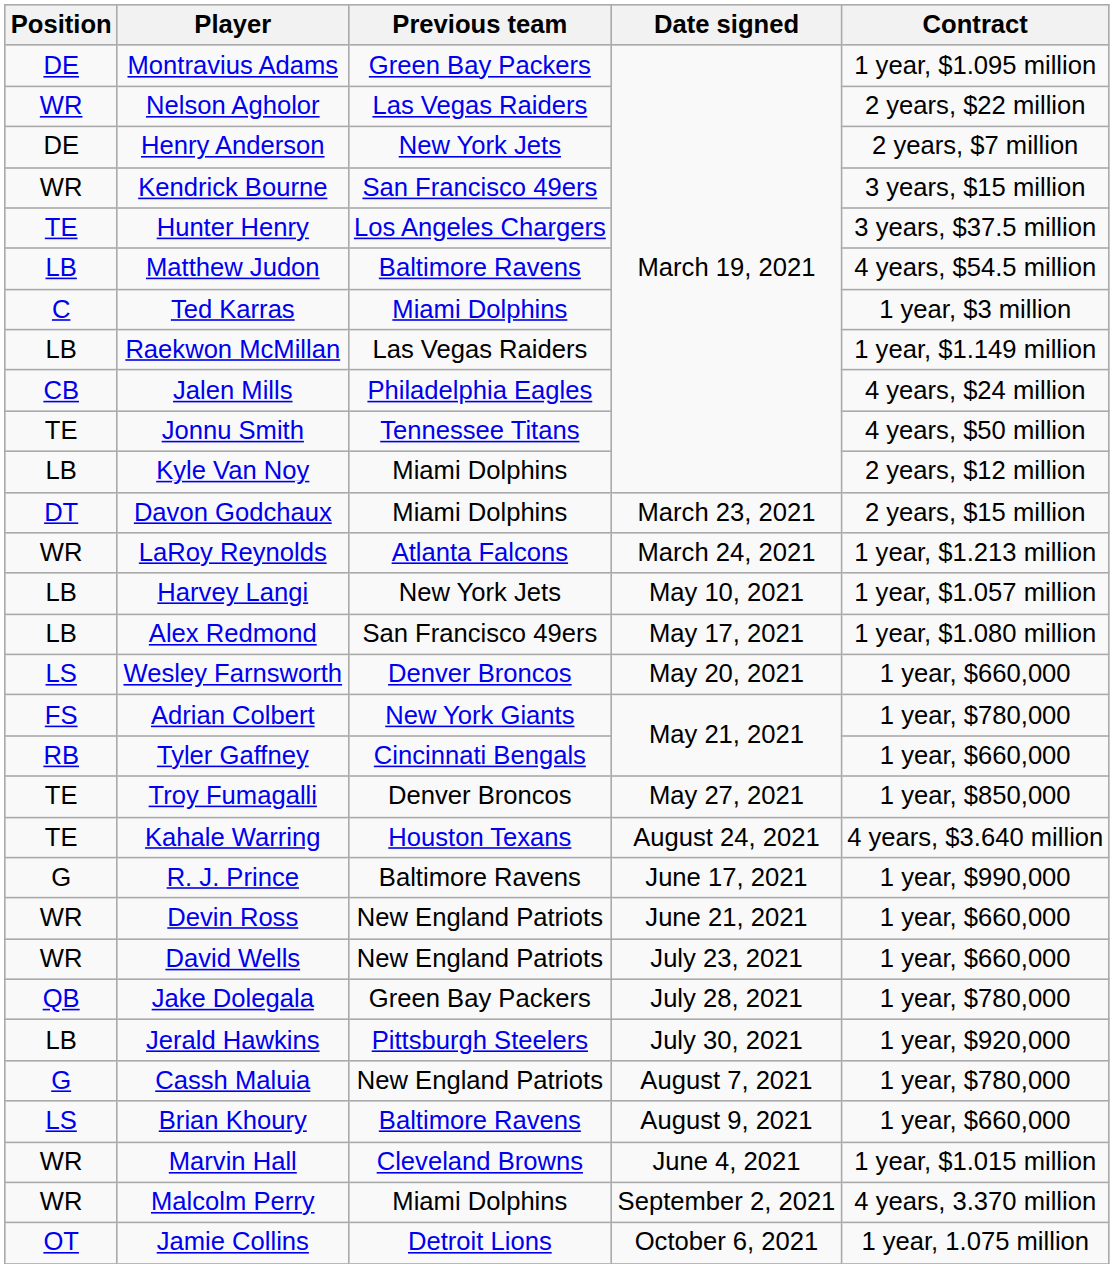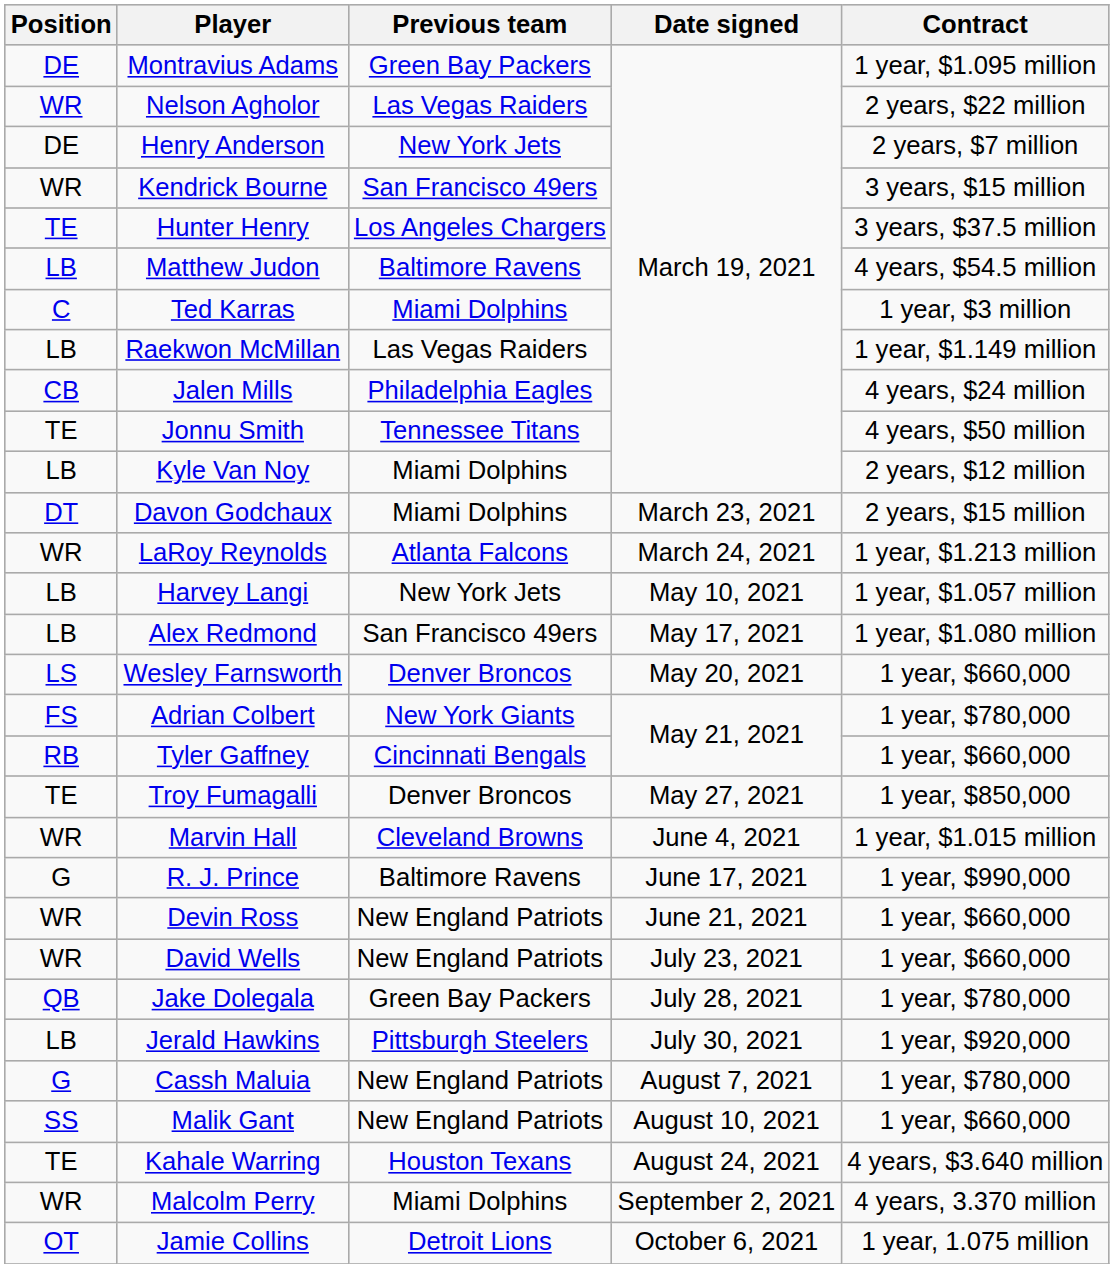rows swapped: (233, 1161) <-> (233, 836)
- row: (233, 1120)
+ row: (233, 1120)
